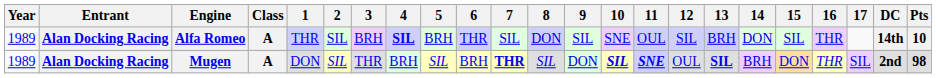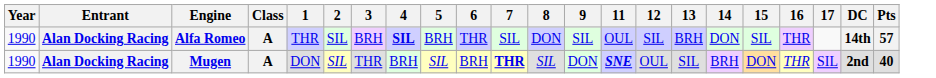- column: (617, 15)
(22, 38) 1989 -> (22, 38) 1990
(919, 38) 10 -> (886, 38) 57
(22, 61) 1989 -> (22, 61) 1990
(722, 61) bold -> (689, 61) normal
(919, 61) 98 -> (886, 61) 40
